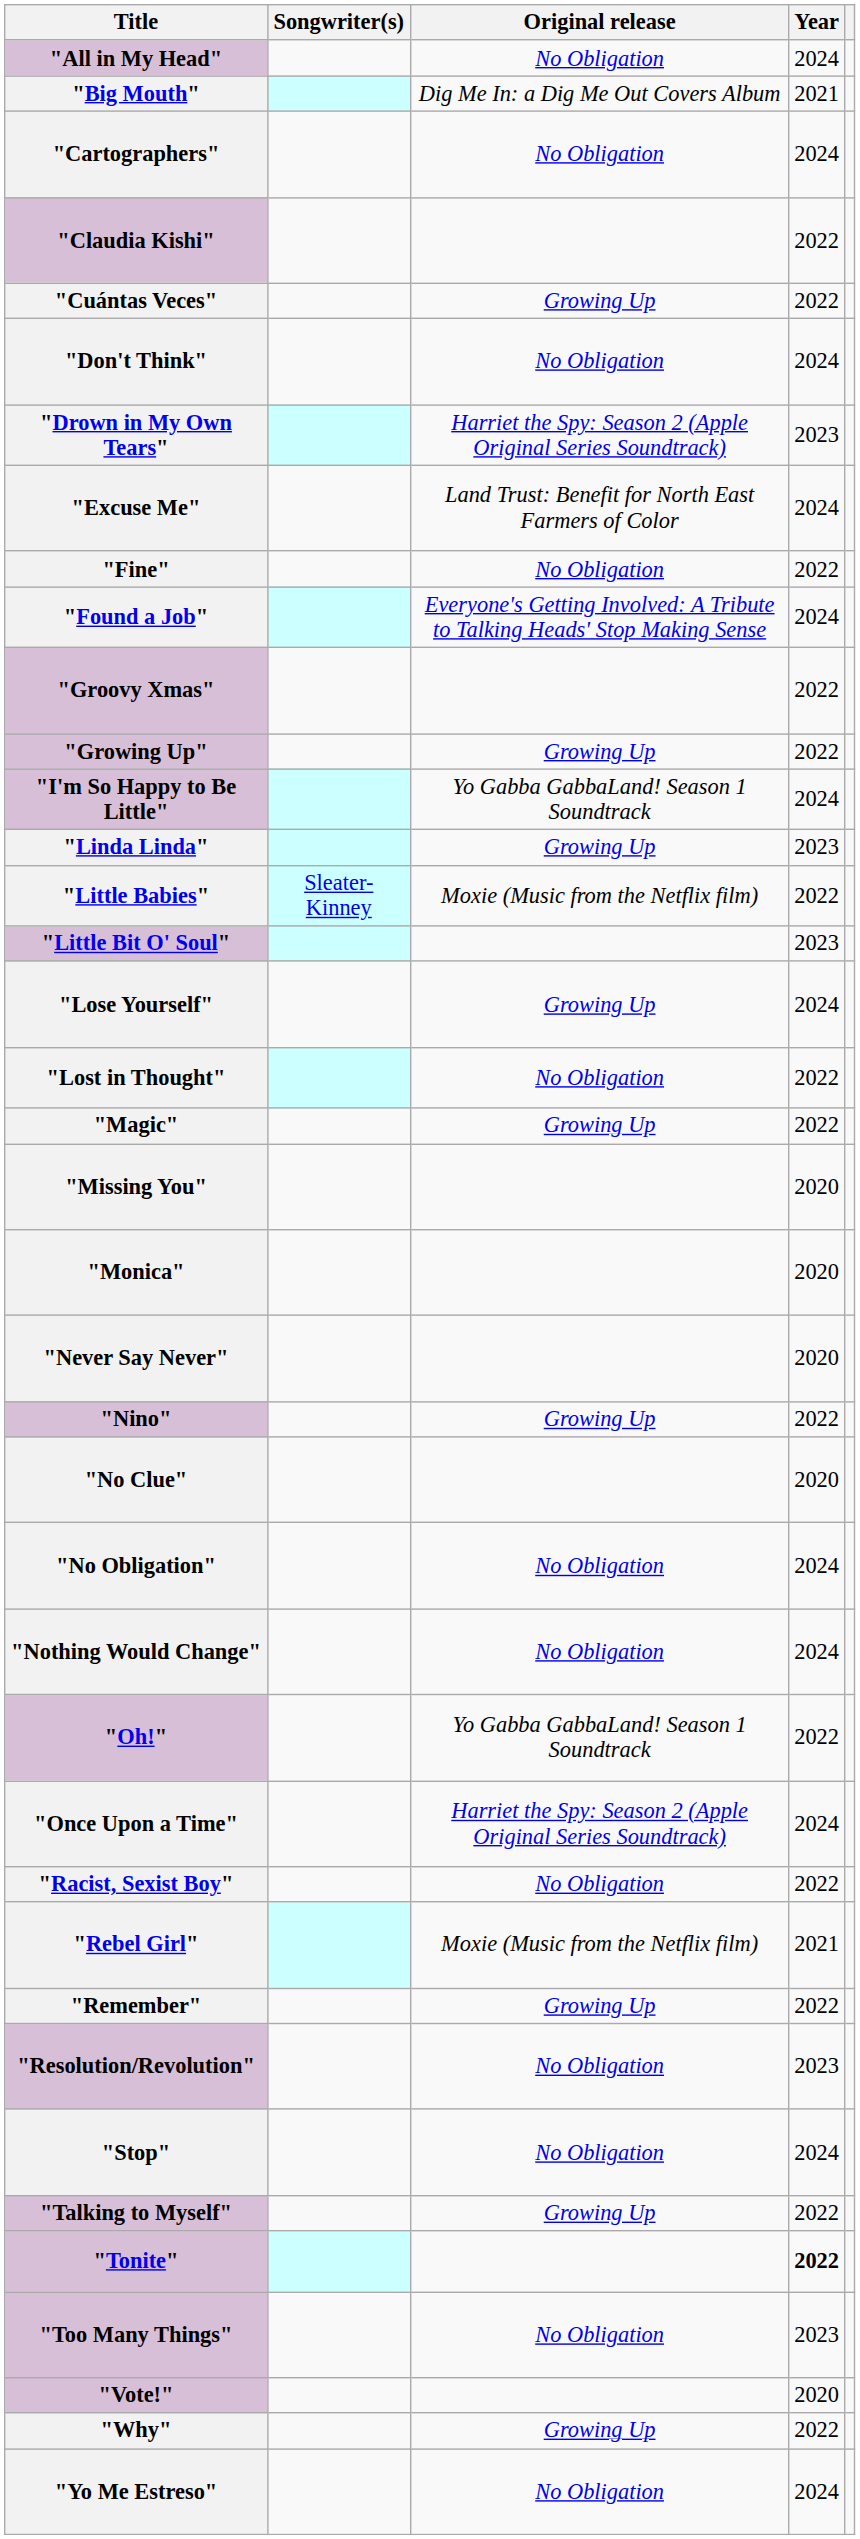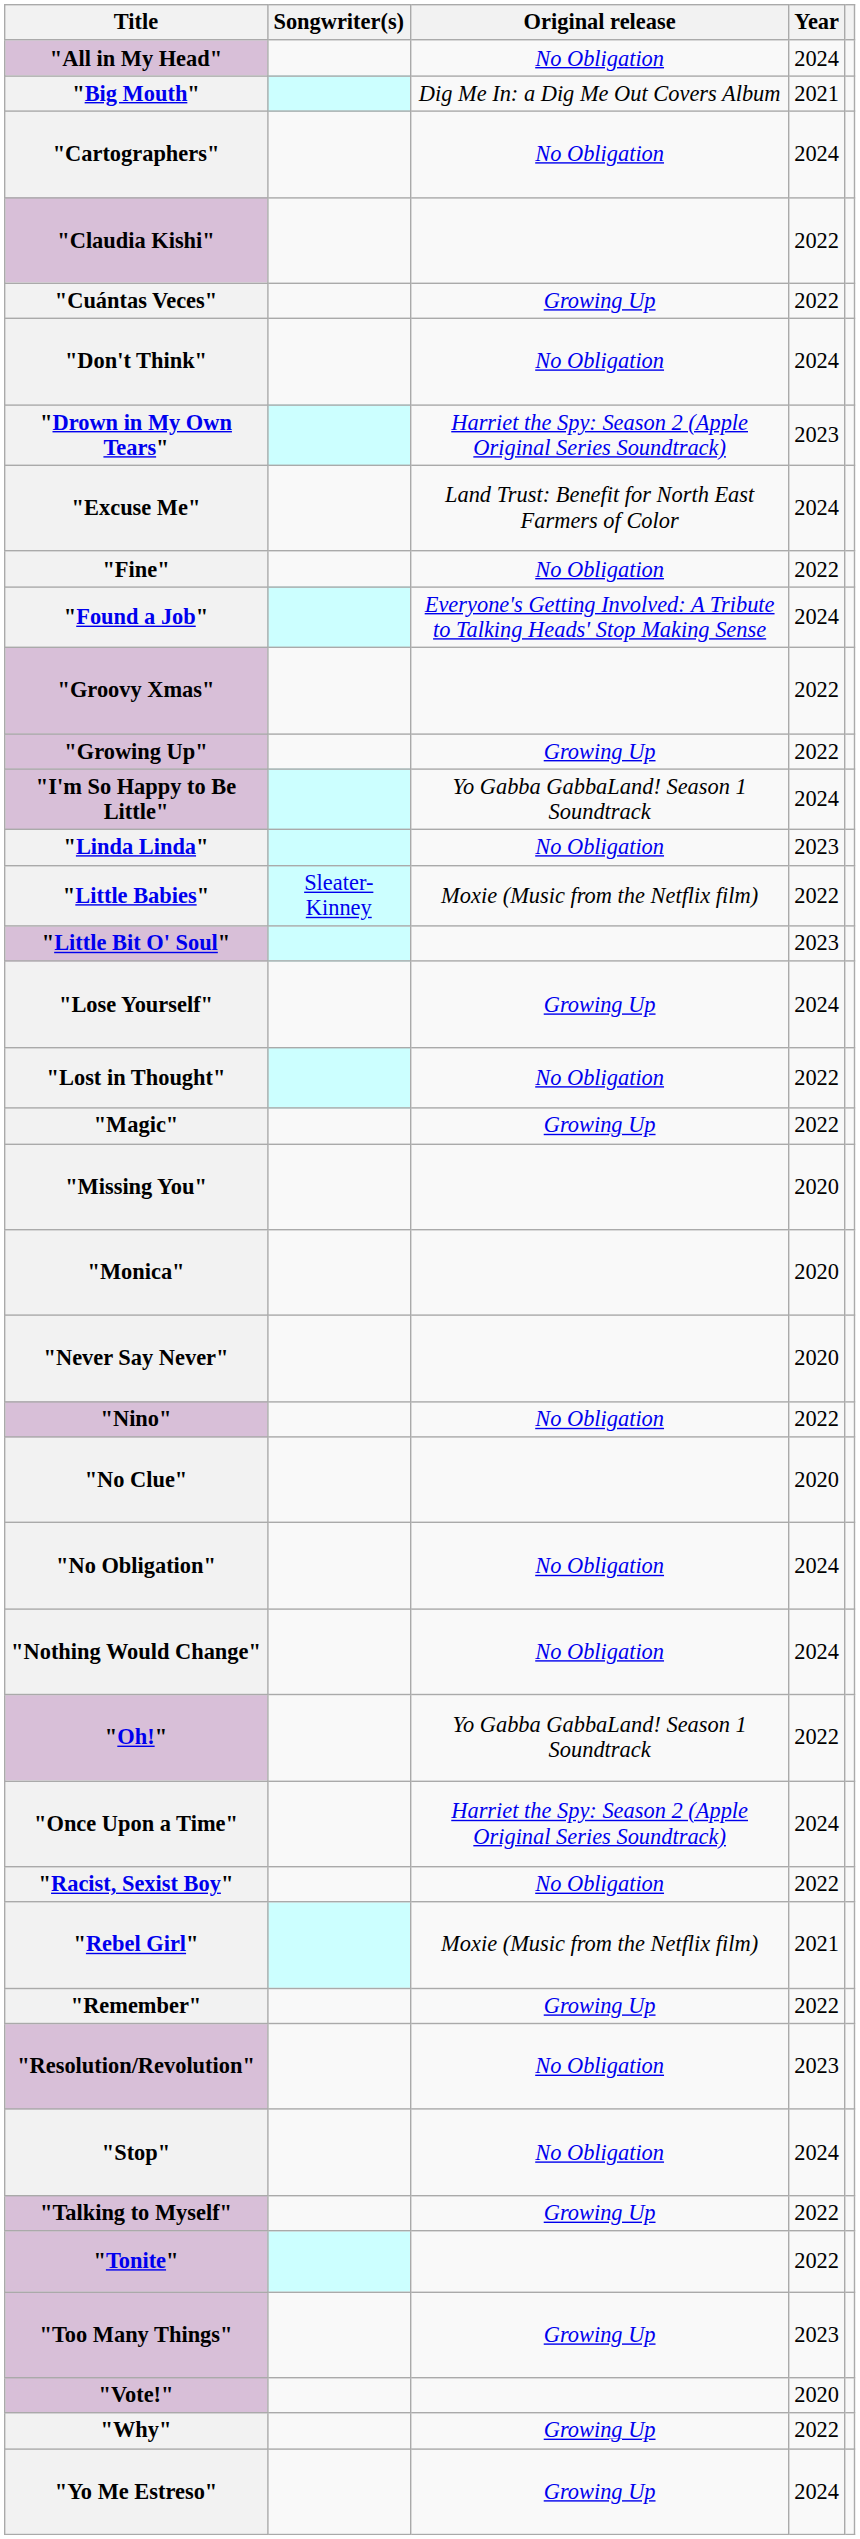(600, 847) Growing Up -> (600, 847) No Obligation
(600, 1418) Growing Up -> (600, 1418) No Obligation
(817, 2261) bold -> (817, 2261) normal
(600, 2334) No Obligation -> (600, 2334) Growing Up
(600, 2491) No Obligation -> (600, 2491) Growing Up
